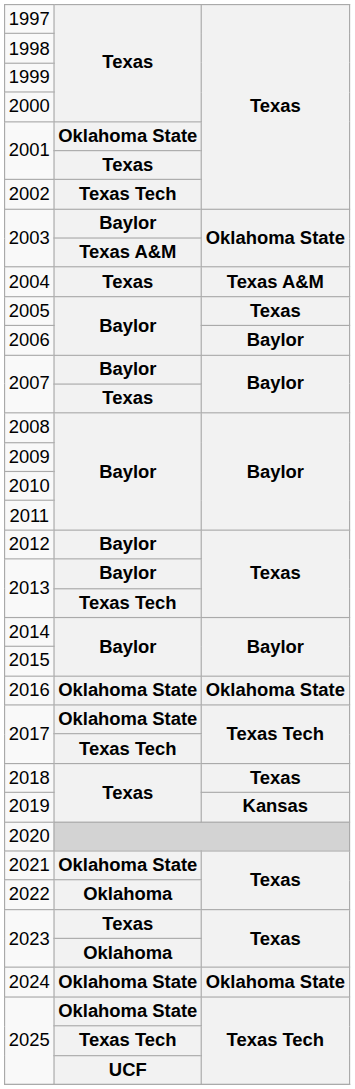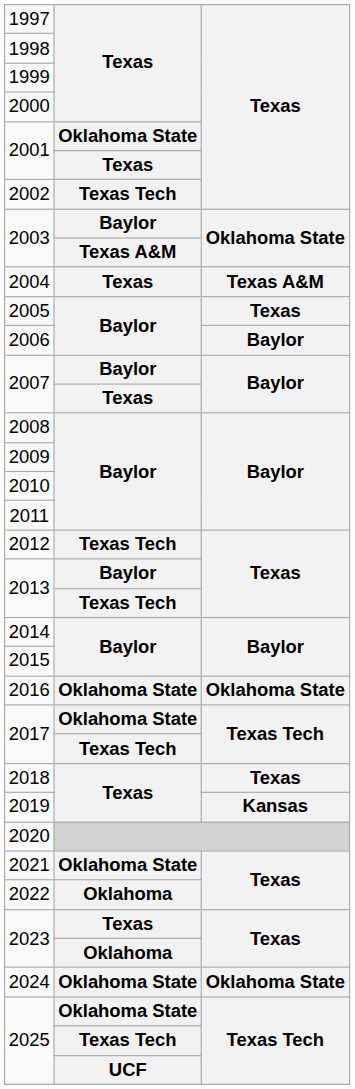(128, 544) Baylor -> (128, 544) Texas Tech
